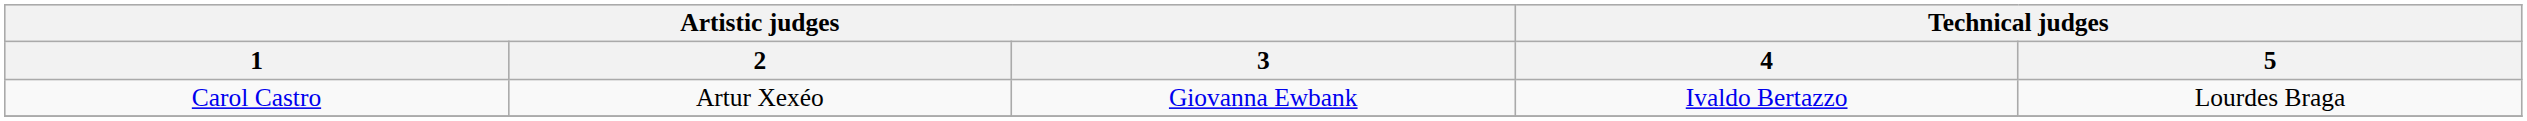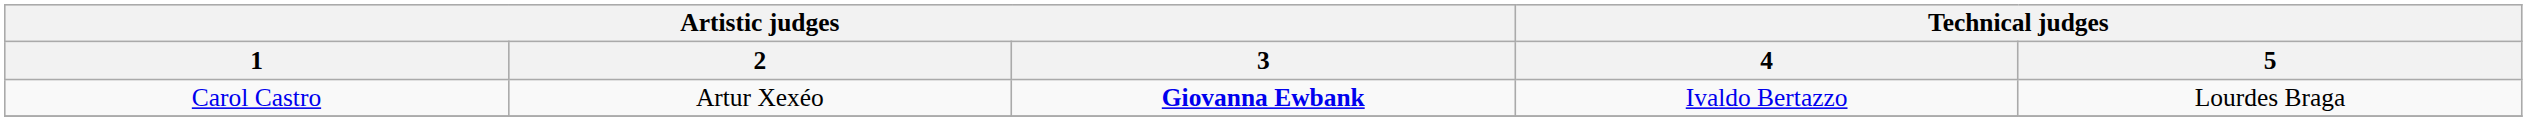(1263, 97) normal -> (1263, 97) bold
